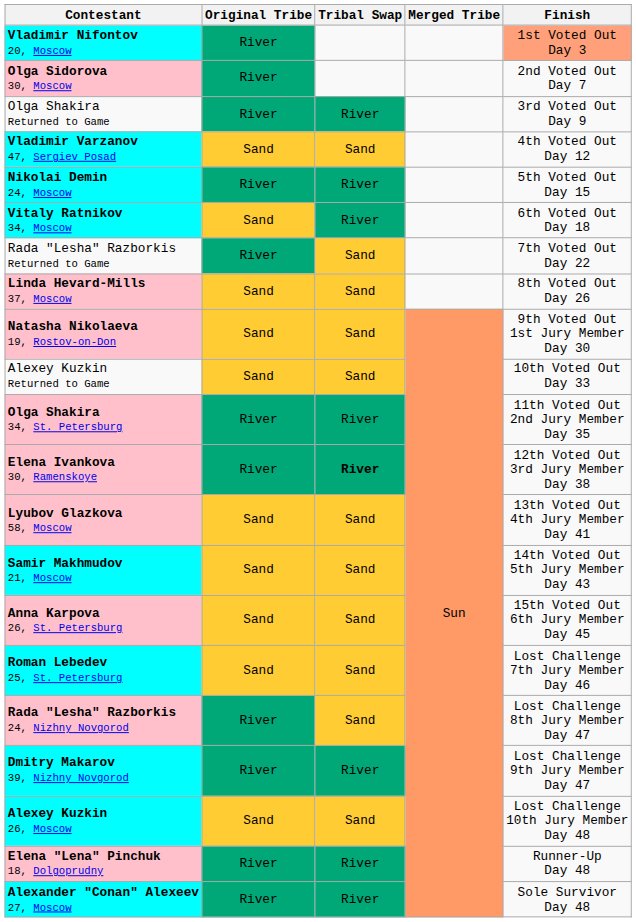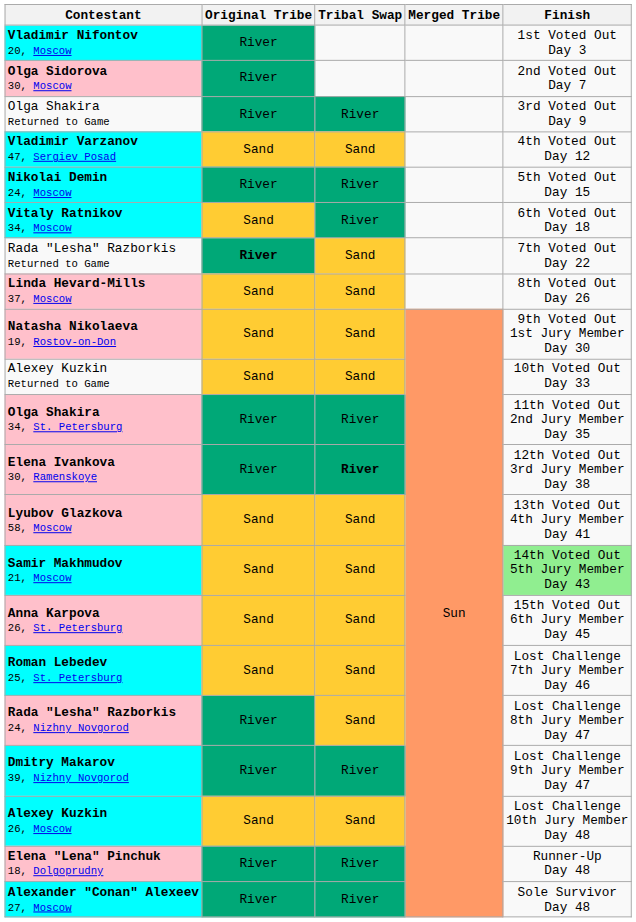(567, 43) lightsalmon background -> (567, 43) no background
(259, 256) normal -> (259, 256) bold
(567, 570) no background -> (567, 570) lightgreen background
